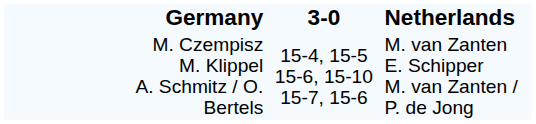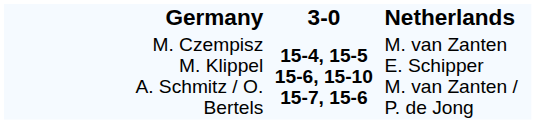(324, 76) normal -> (324, 76) bold
